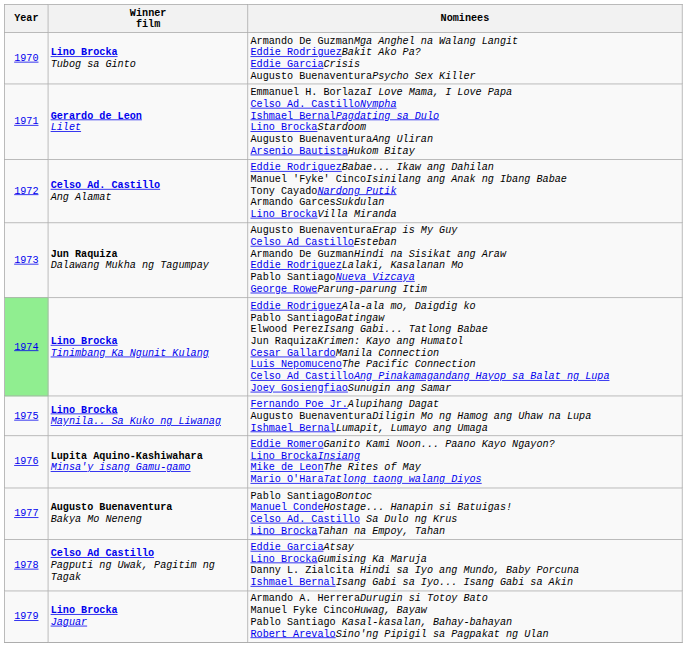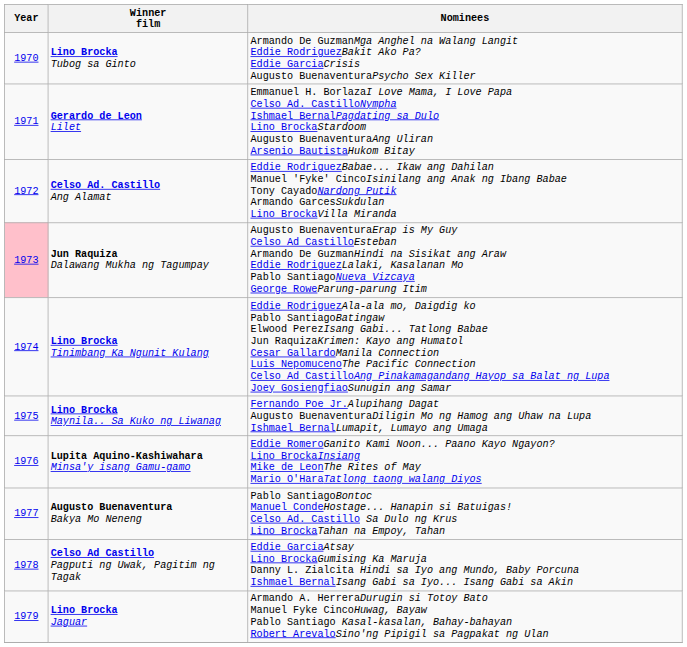(26, 260) no background -> (26, 260) pink background
(26, 347) lightgreen background -> (26, 347) no background
